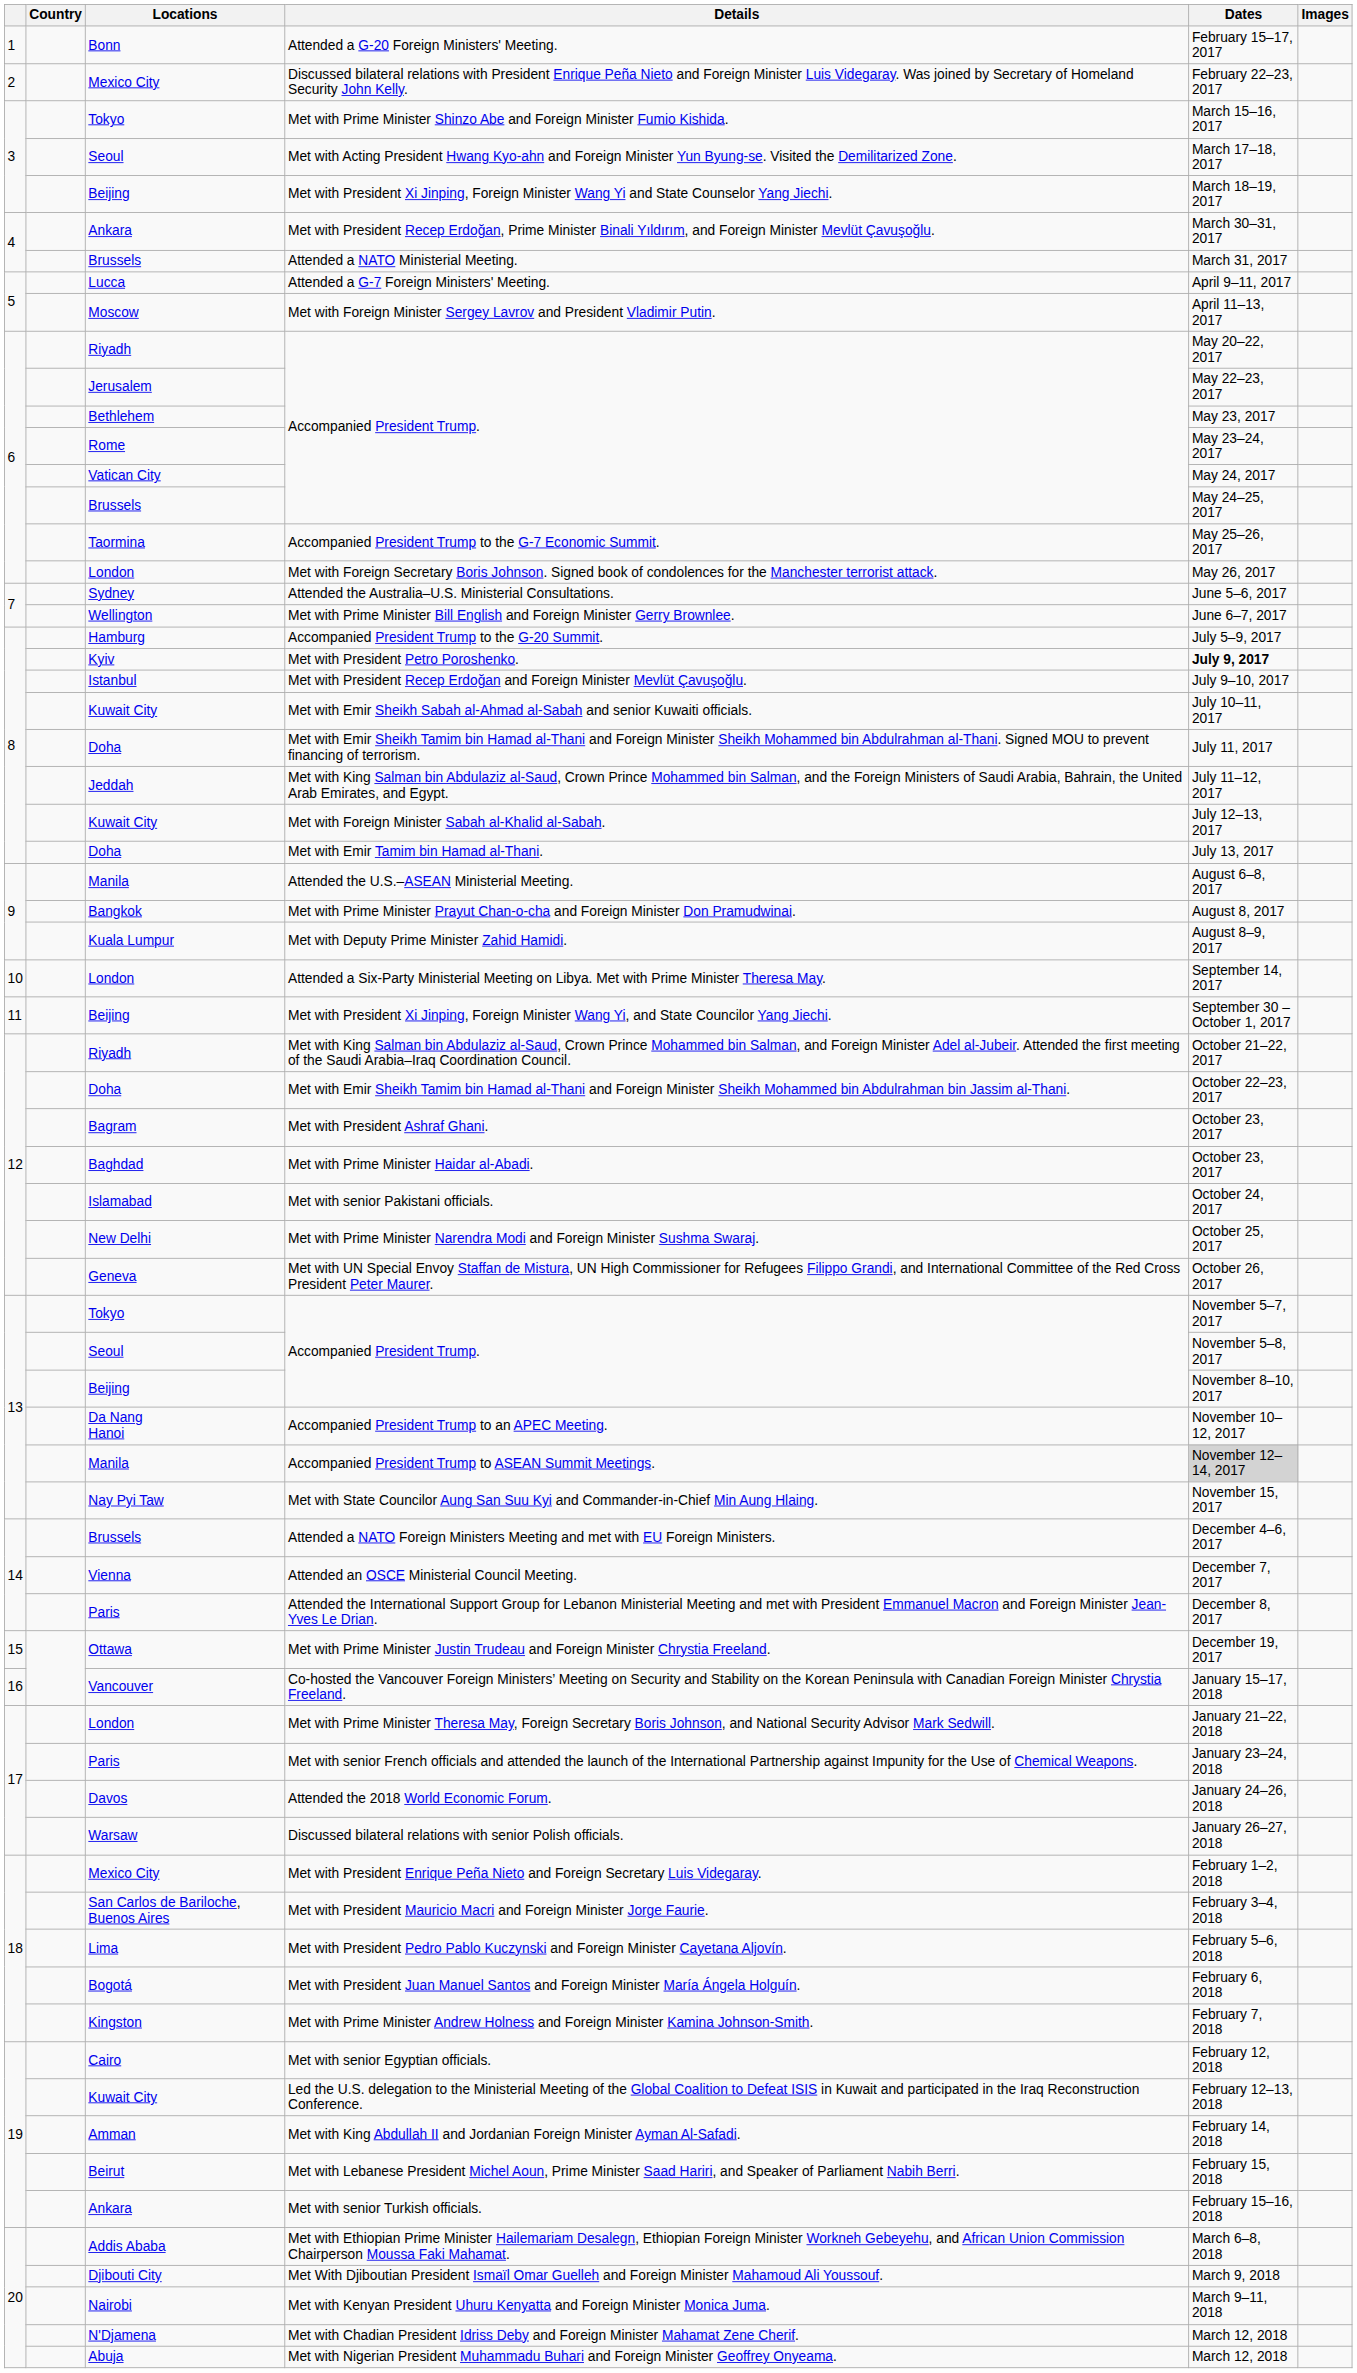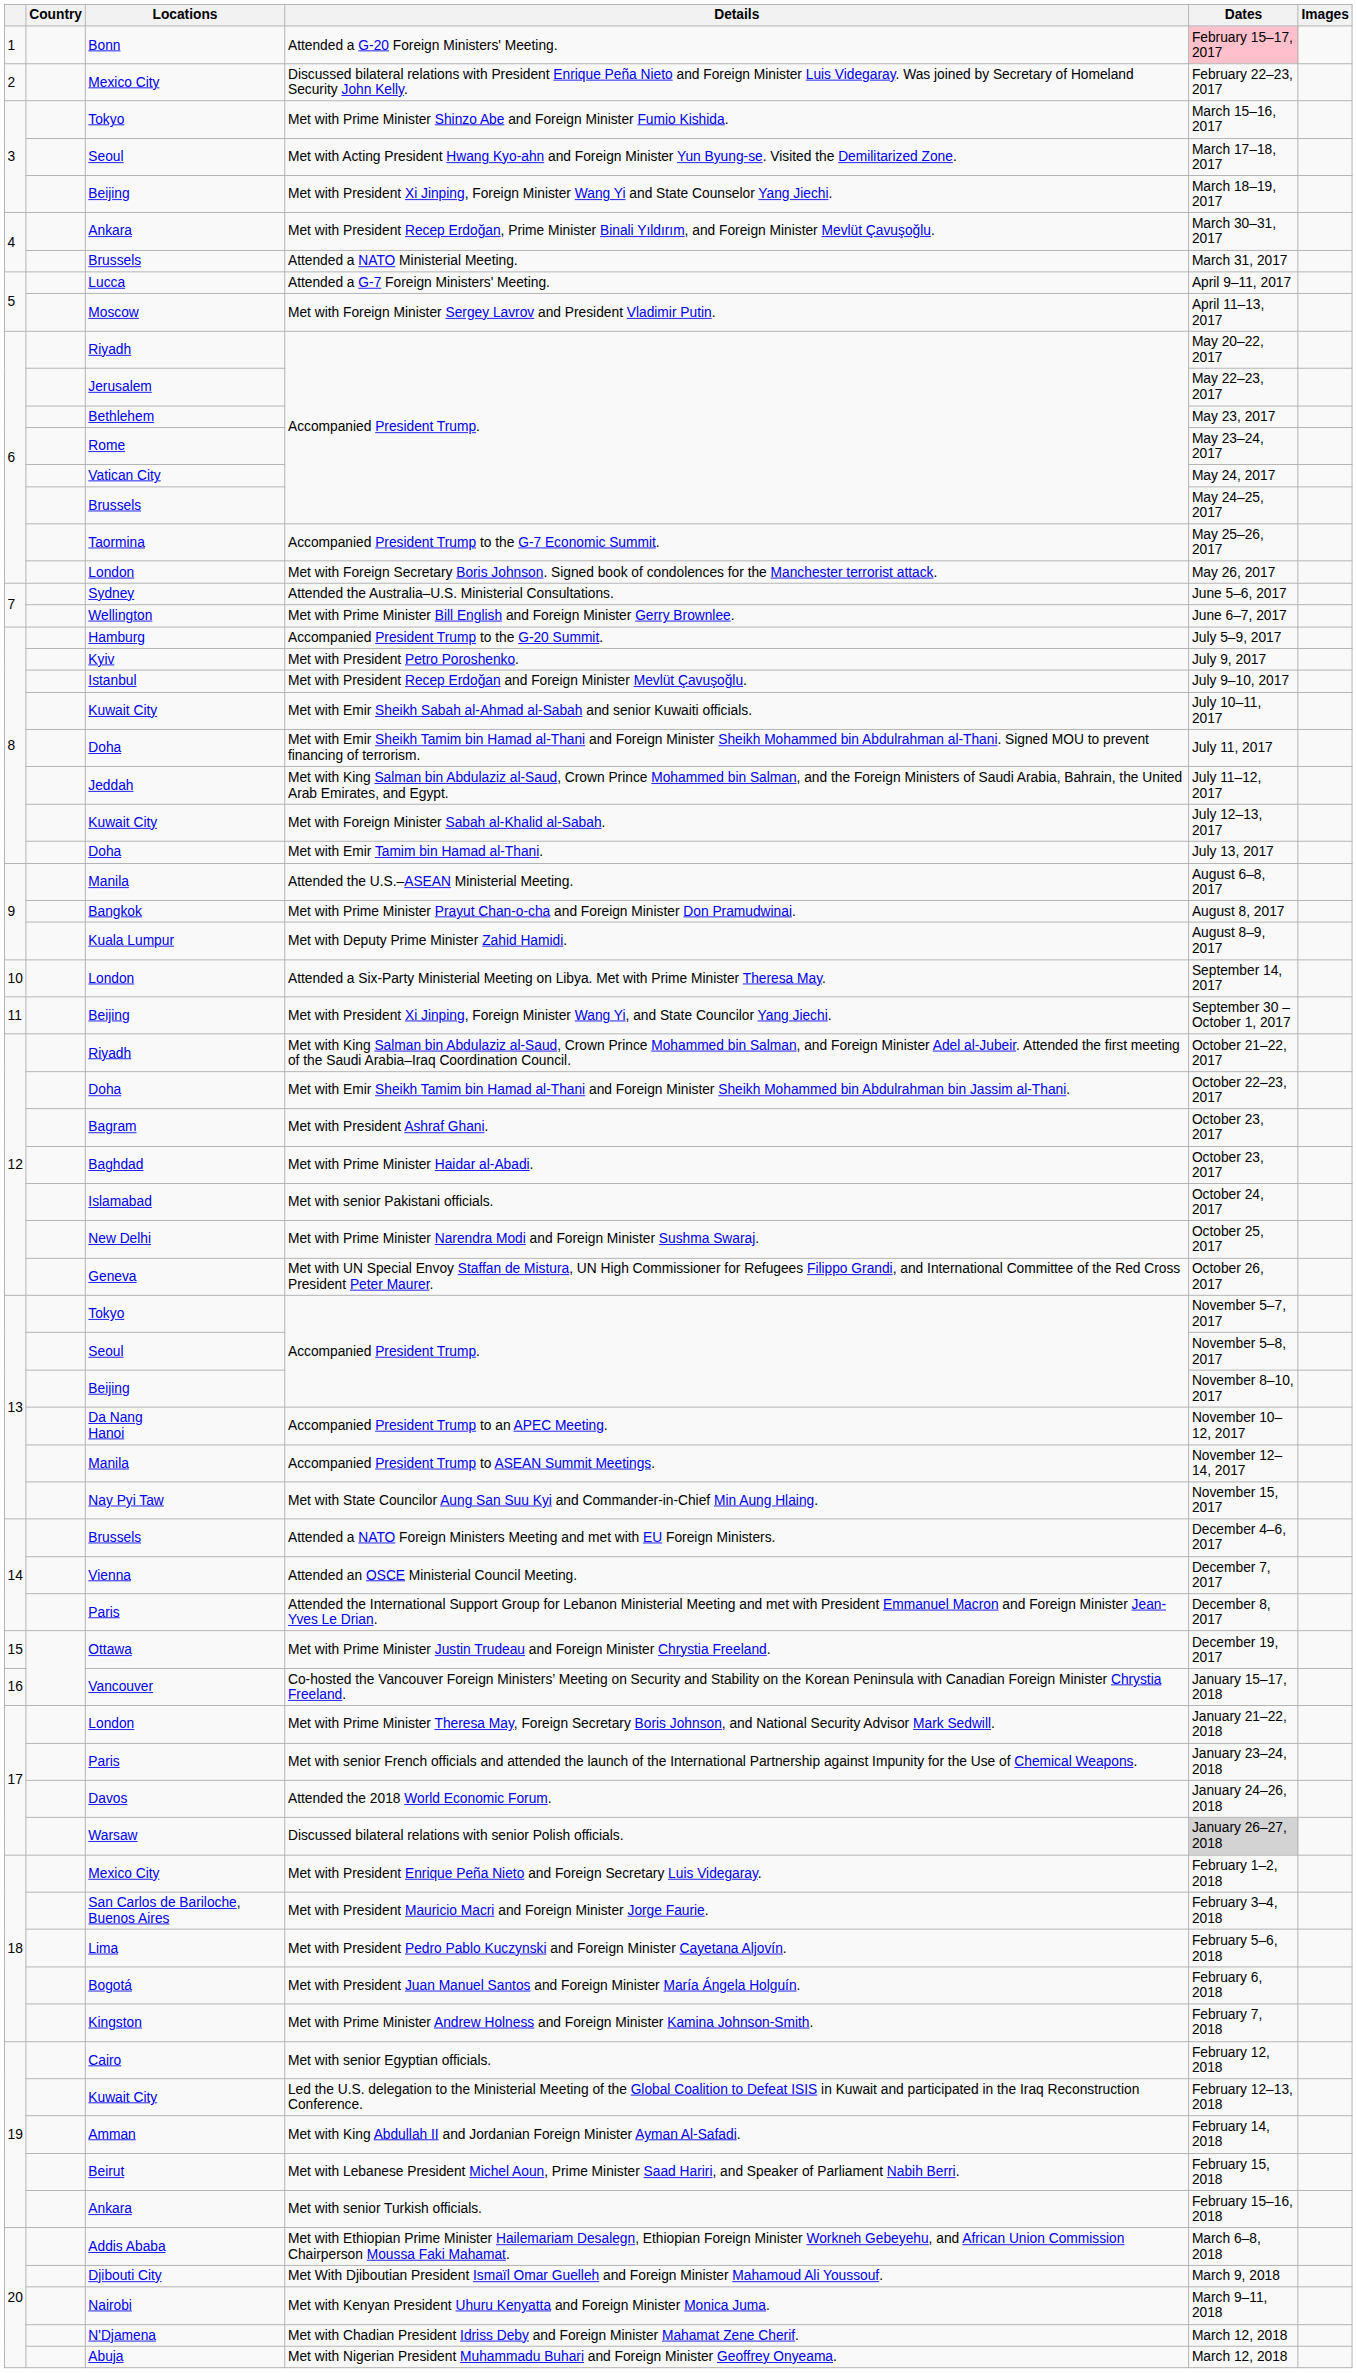(1242, 44) no background -> (1242, 44) pink background
(1231, 659) bold -> (1229, 659) normal
(1237, 1463) lightgrey background -> (1237, 1463) no background
(1239, 1836) no background -> (1239, 1836) lightgrey background
